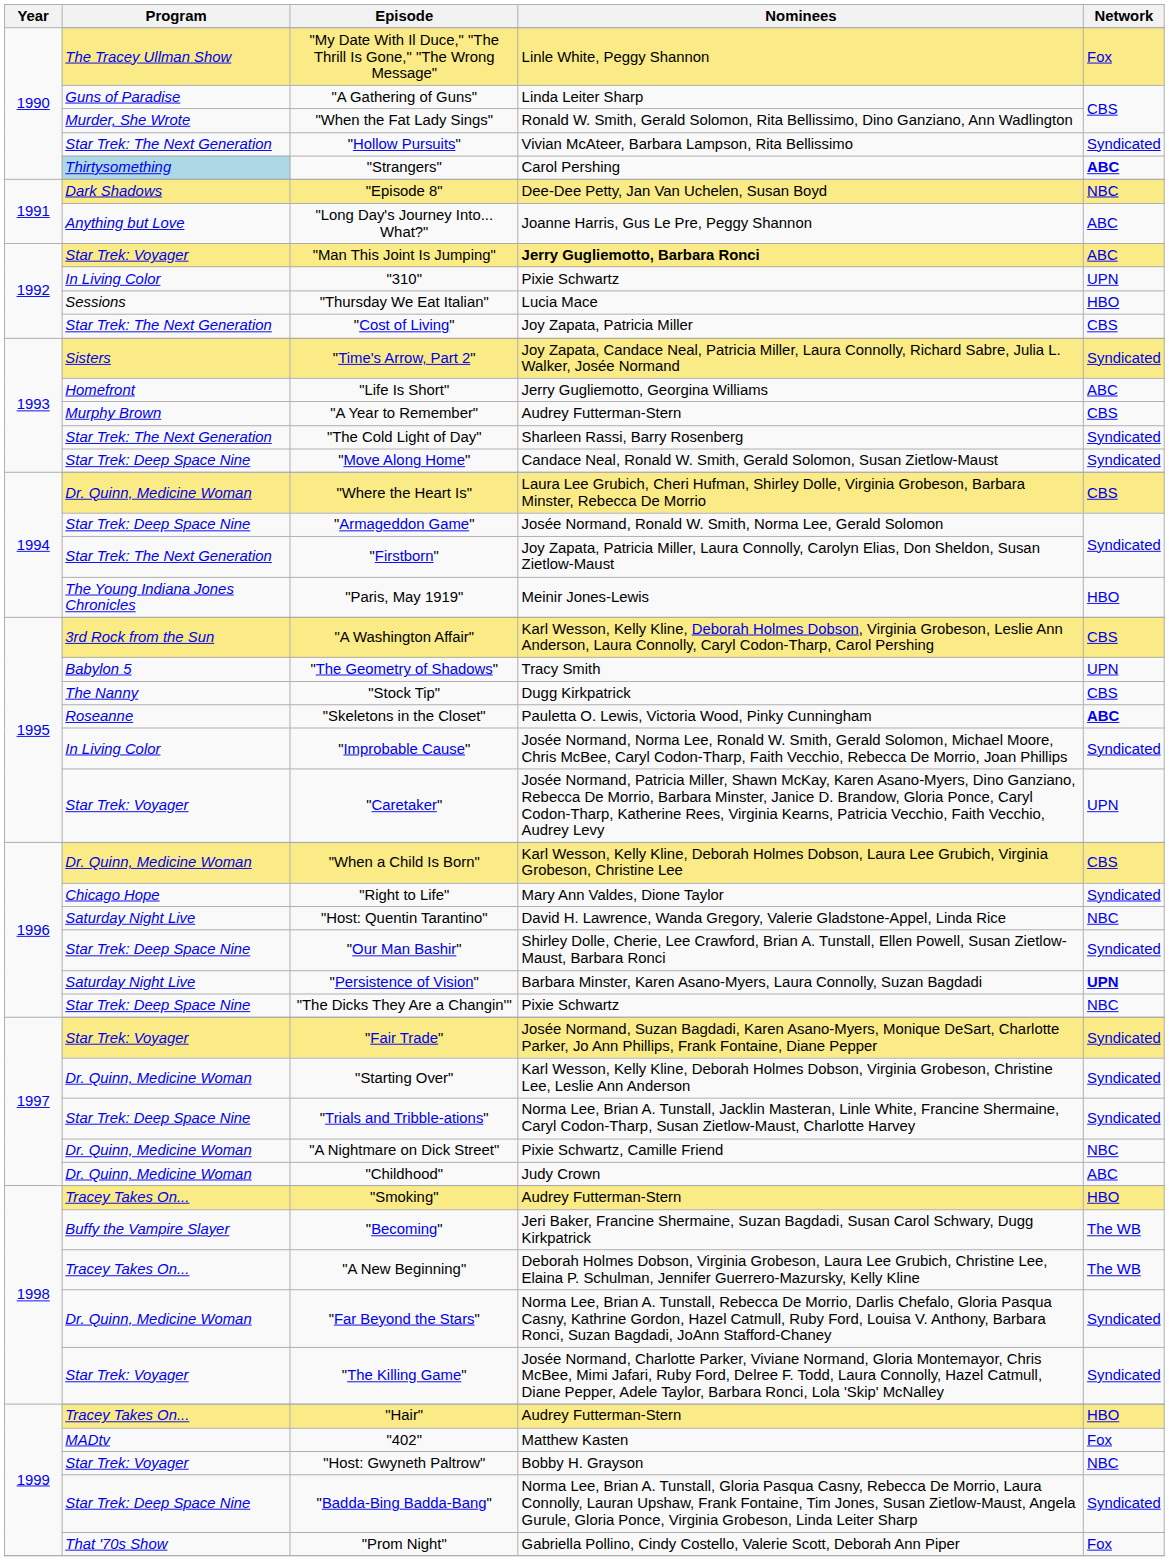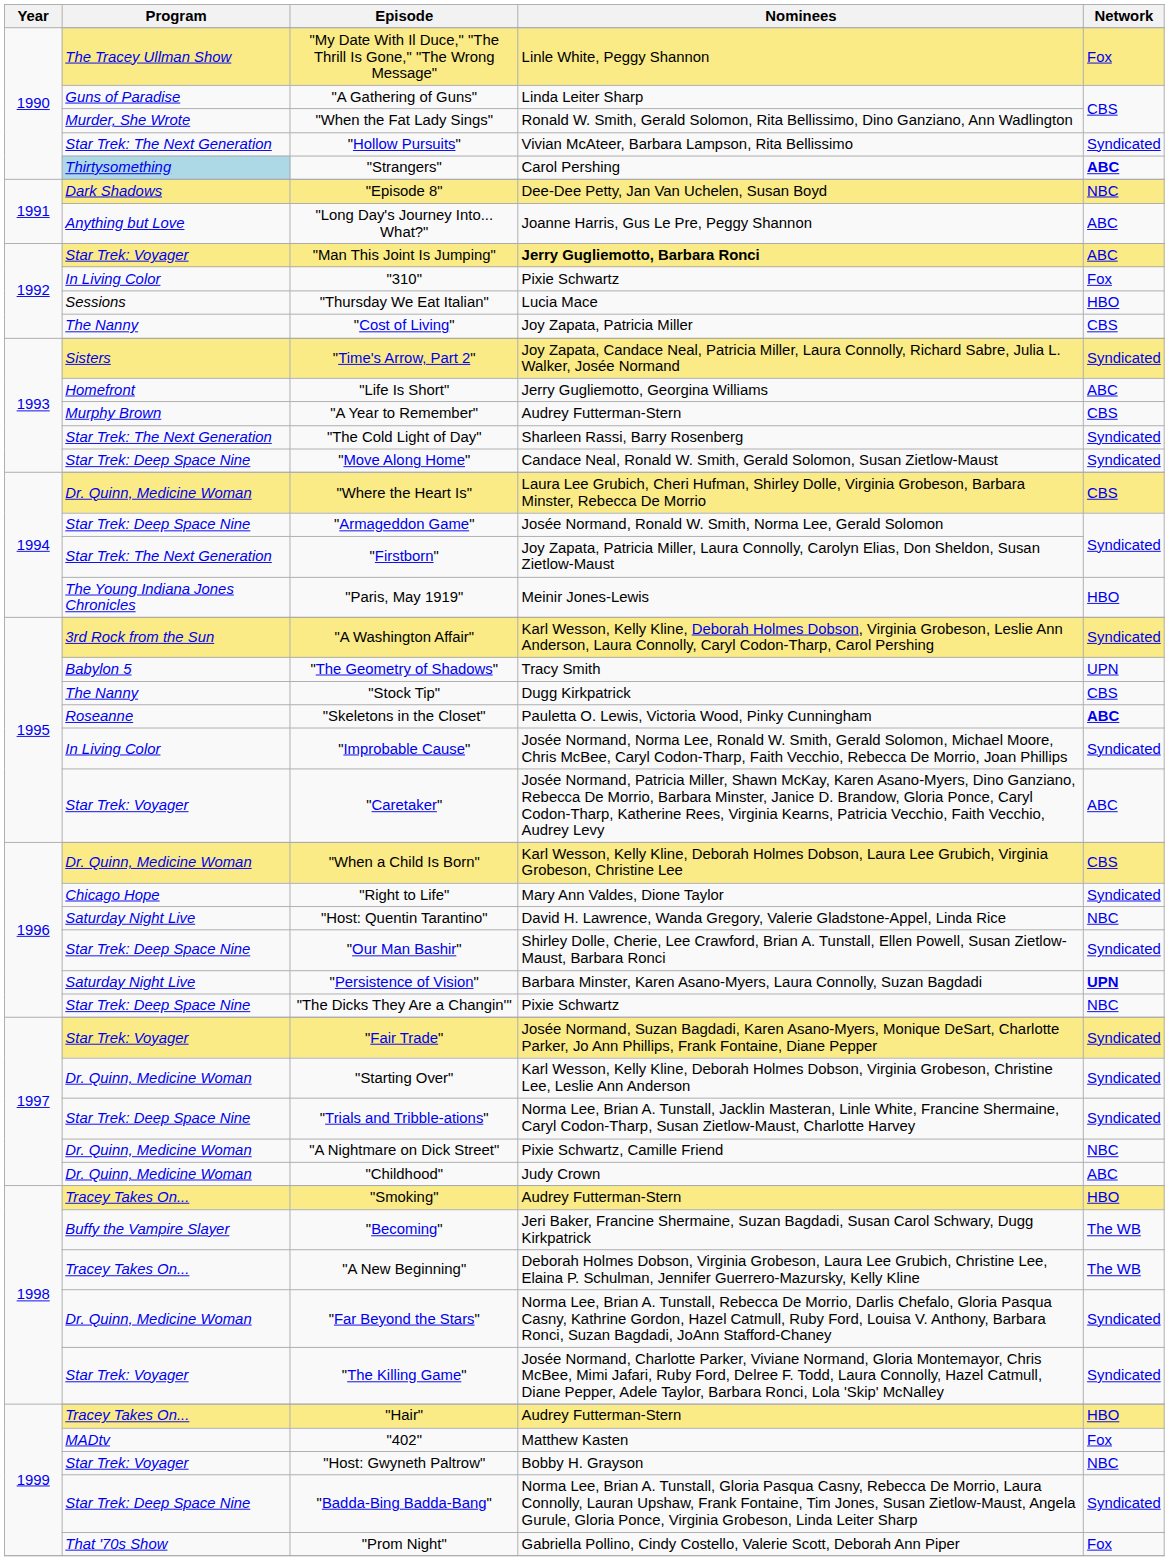(1103, 278) UPN -> (1099, 278) Fox
(169, 326) Star Trek: The Next Generation -> (102, 326) The Nanny
(1102, 637) CBS -> (1124, 637) Syndicated
(1103, 805) UPN -> (1102, 805) ABC
